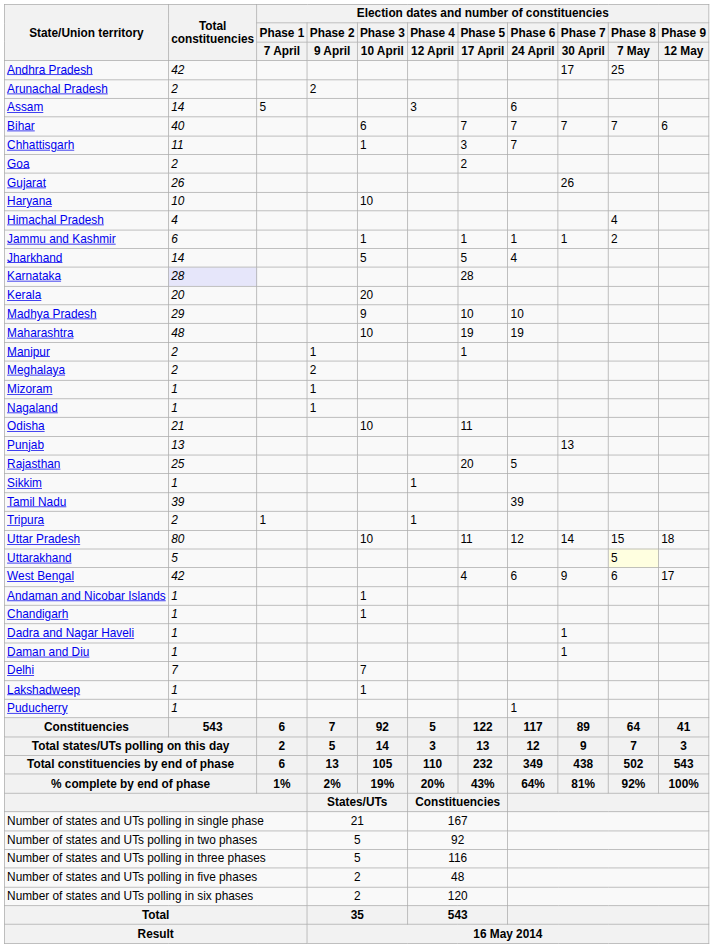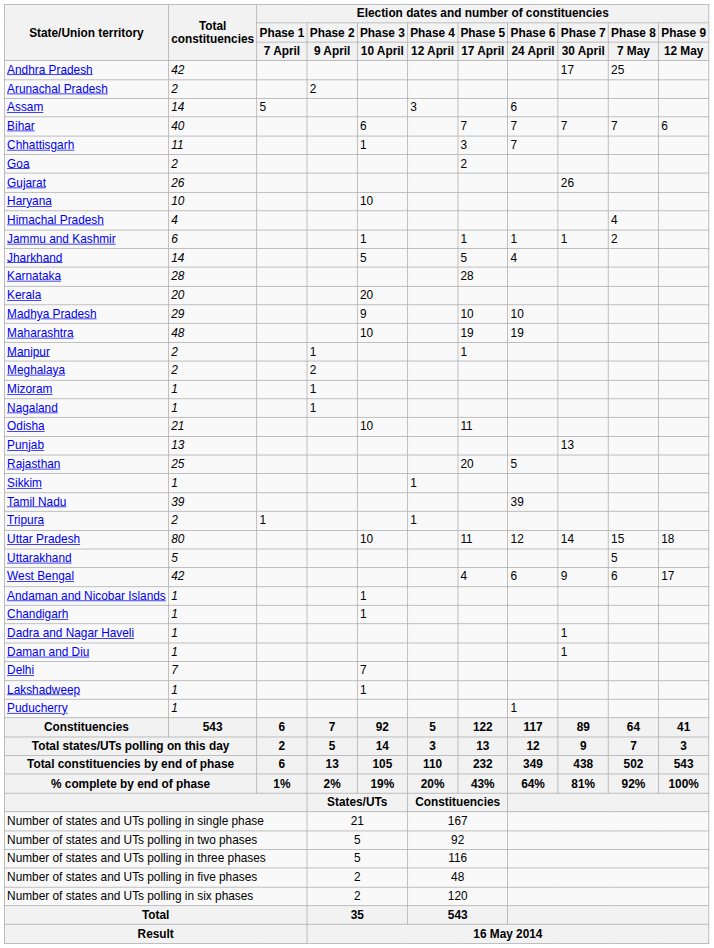(178, 276) lavender background -> (178, 276) no background
(614, 558) lightyellow background -> (614, 558) no background
